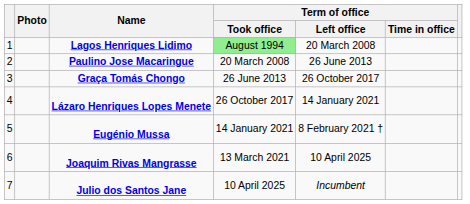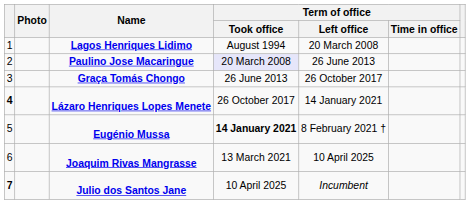(255, 45) lightgreen background -> (256, 45) no background
(255, 62) no background -> (256, 62) lavender background
(10, 101) normal -> (10, 101) bold
(255, 129) normal -> (256, 129) bold
(10, 185) normal -> (10, 185) bold
